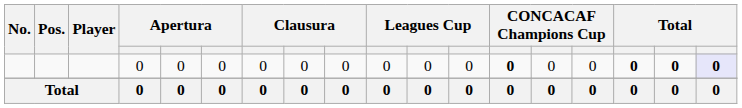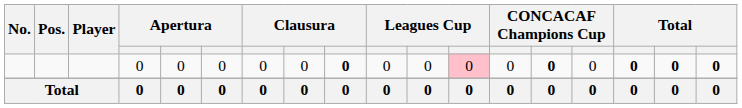(346, 66) normal -> (346, 66) bold
(469, 66) no background -> (469, 66) pink background
(510, 66) bold -> (510, 66) normal
(551, 66) normal -> (551, 66) bold
(716, 66) lavender background -> (716, 66) no background
